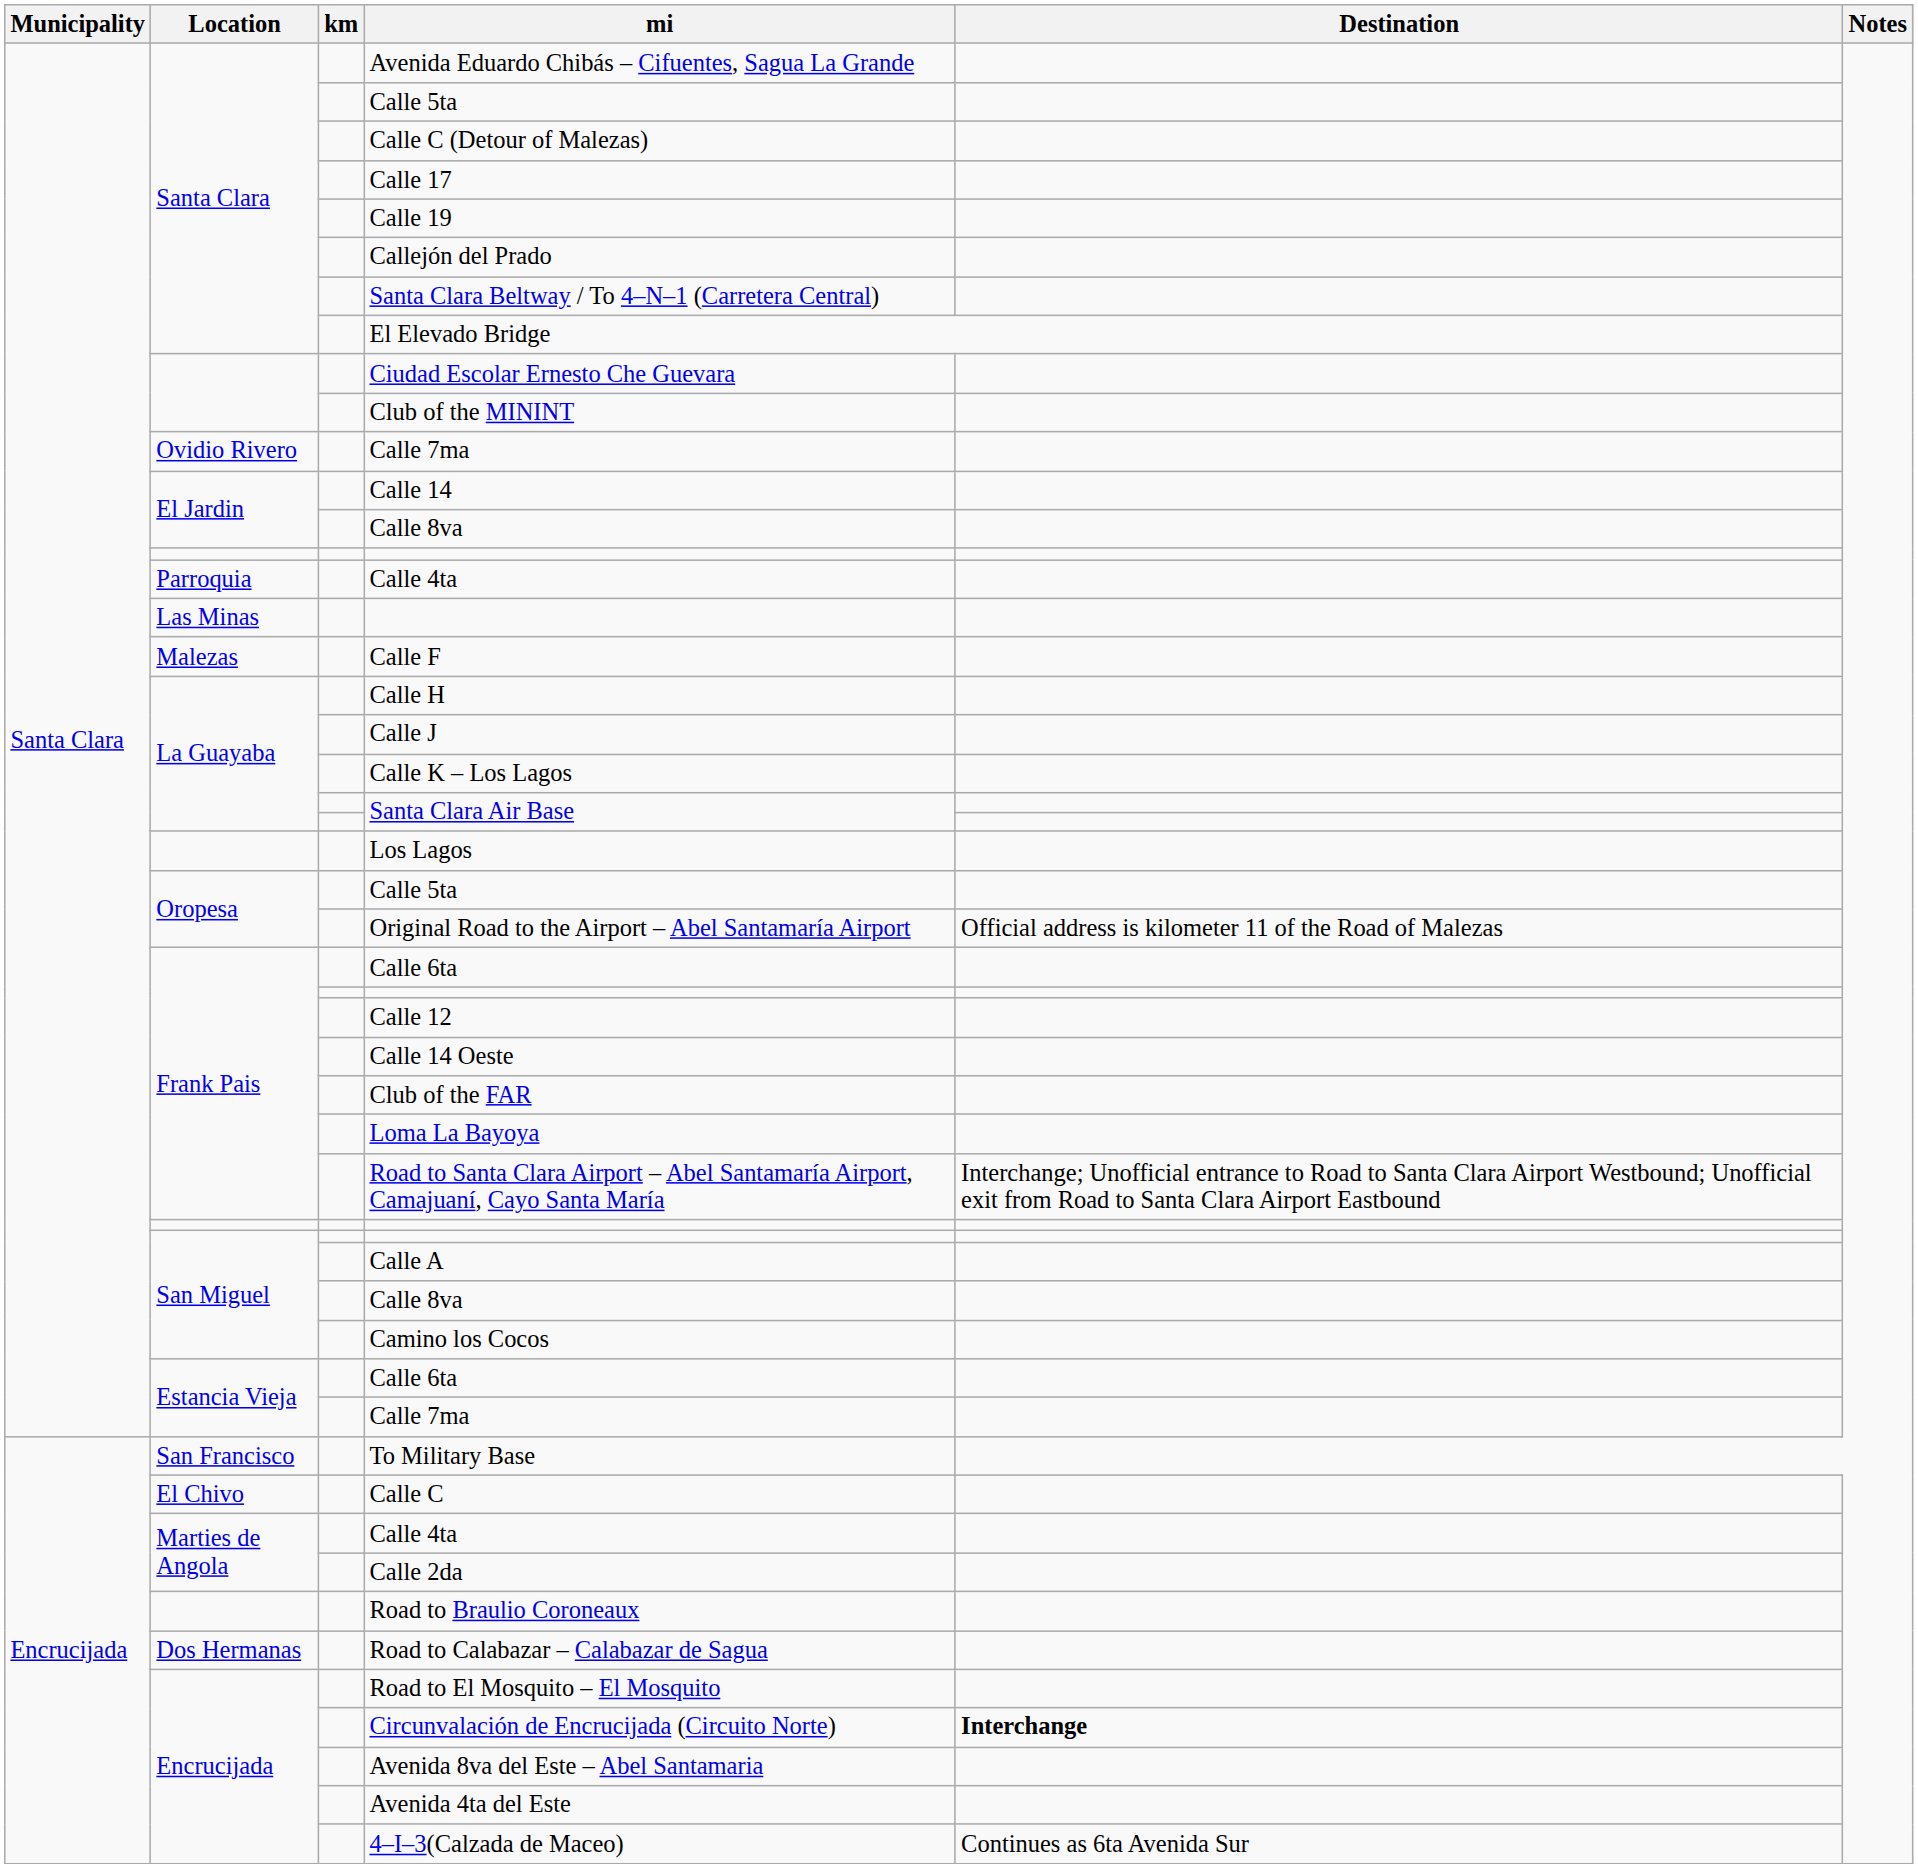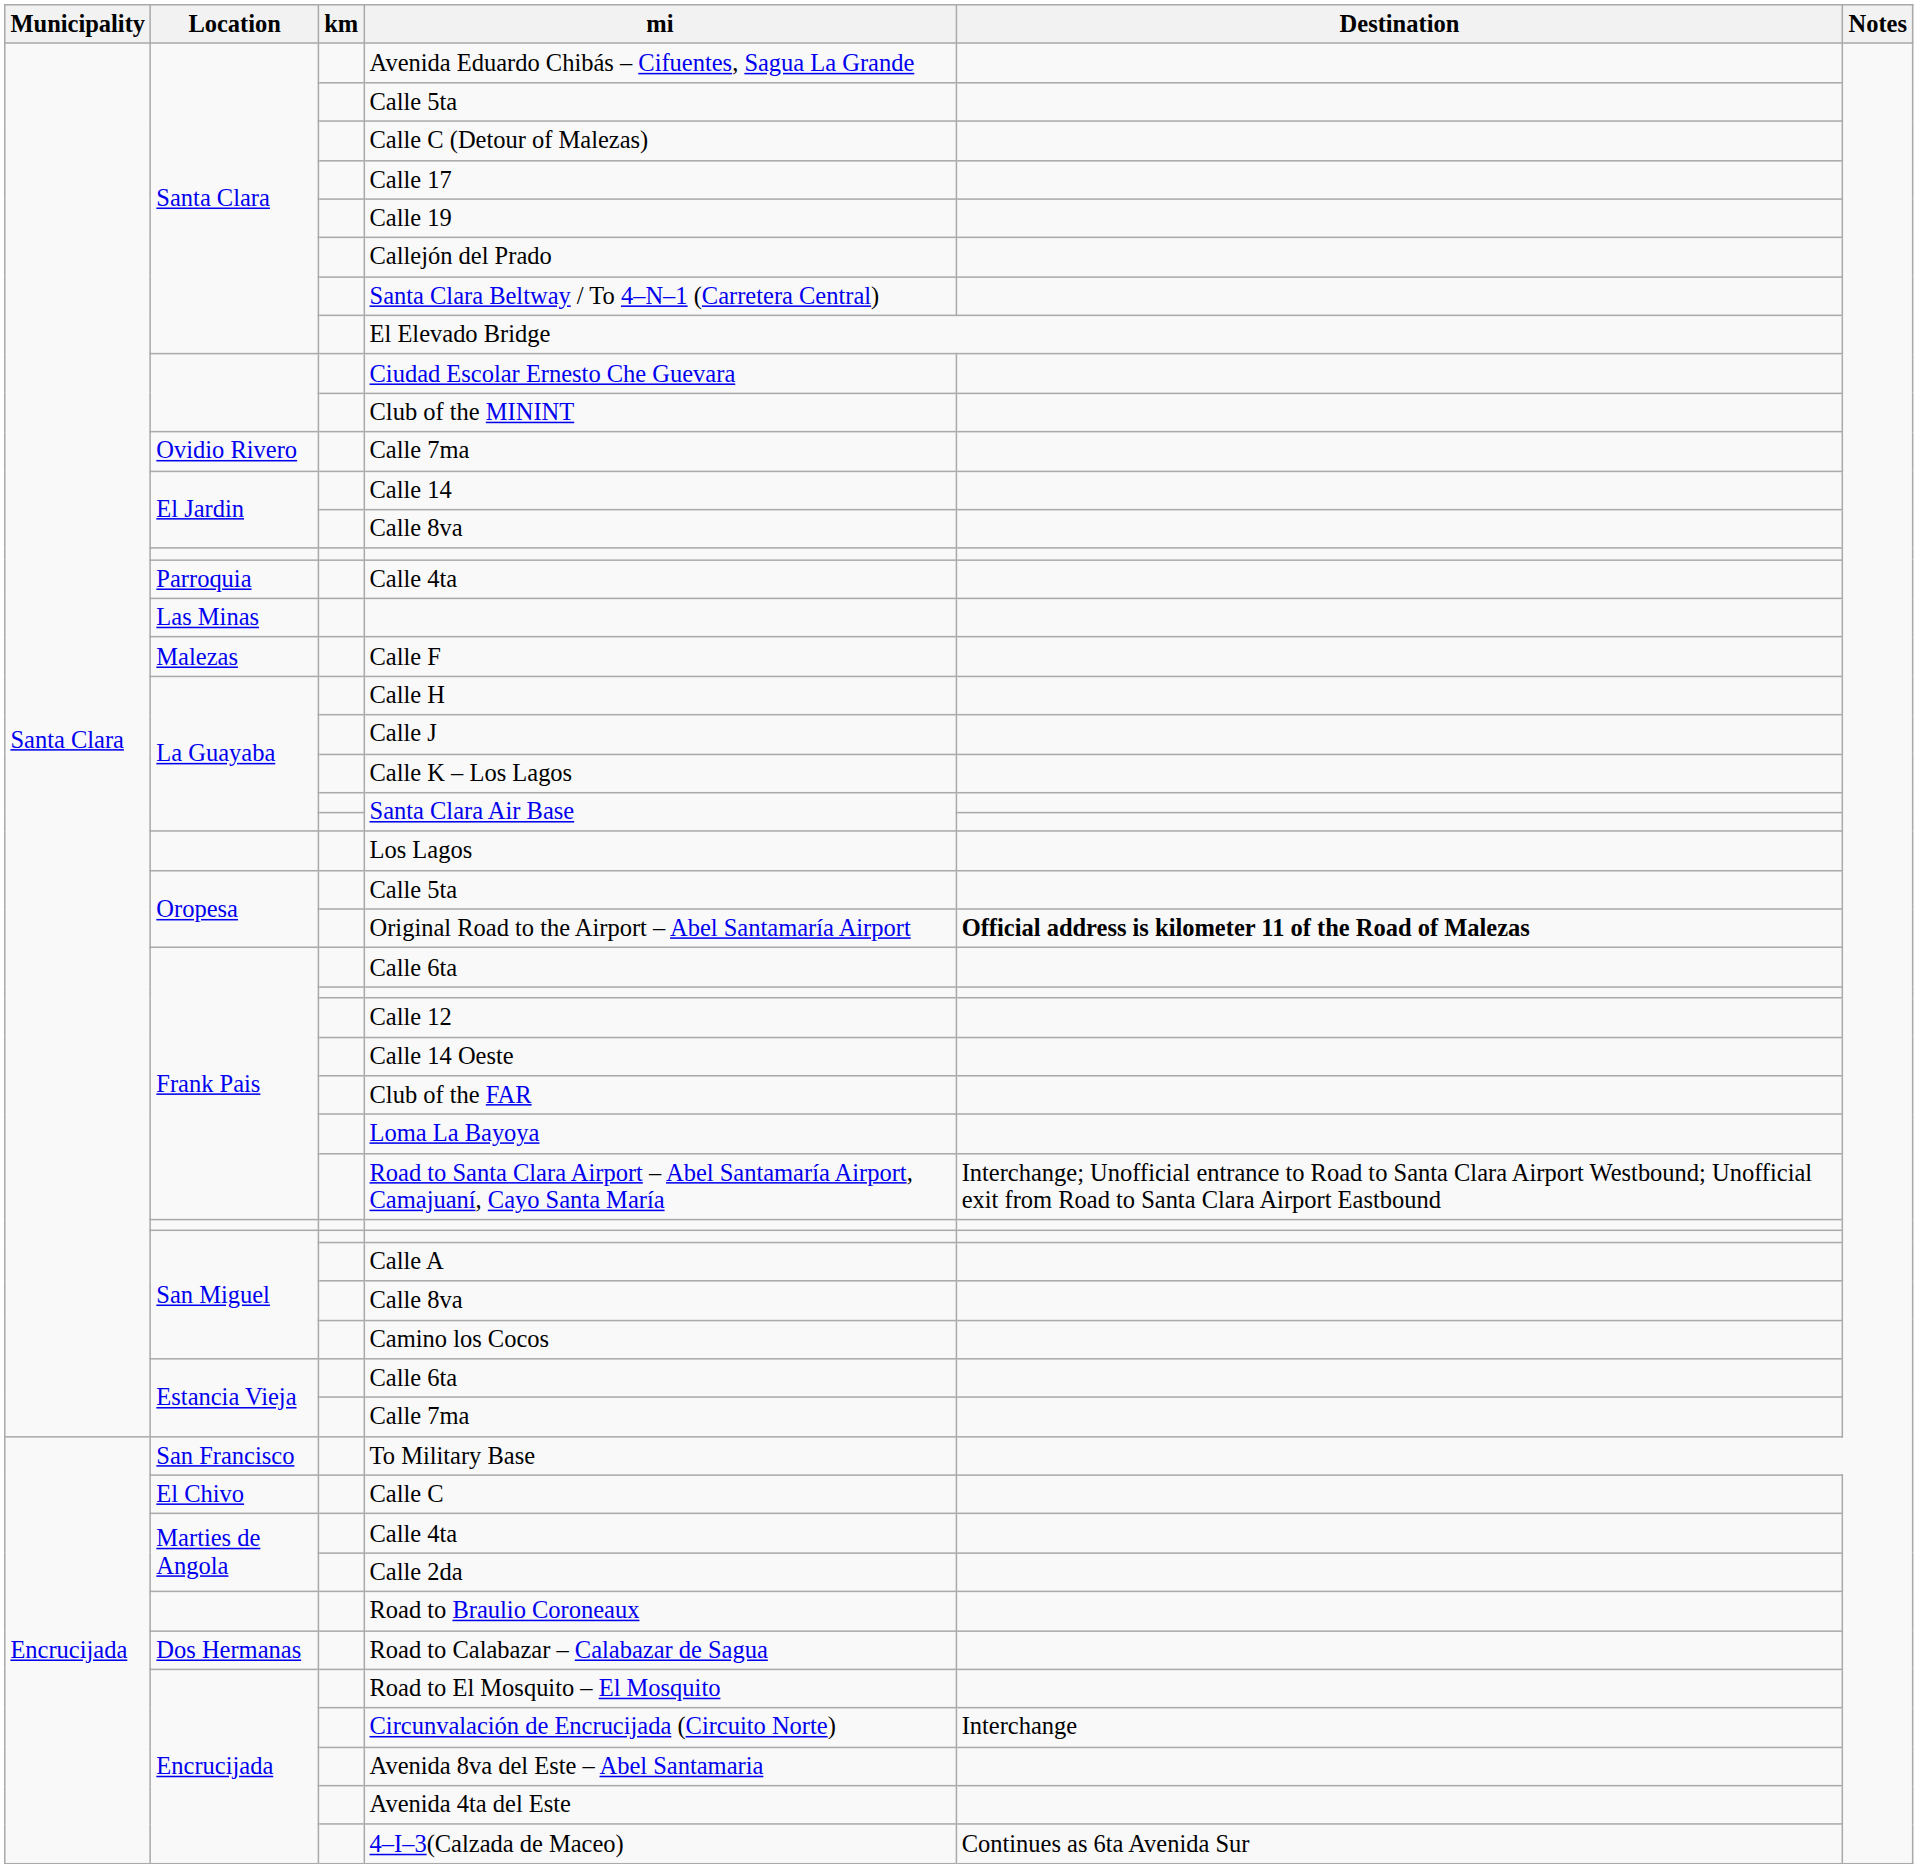(1232, 928) normal -> (1246, 928) bold
(1024, 1727) bold -> (1019, 1727) normal
